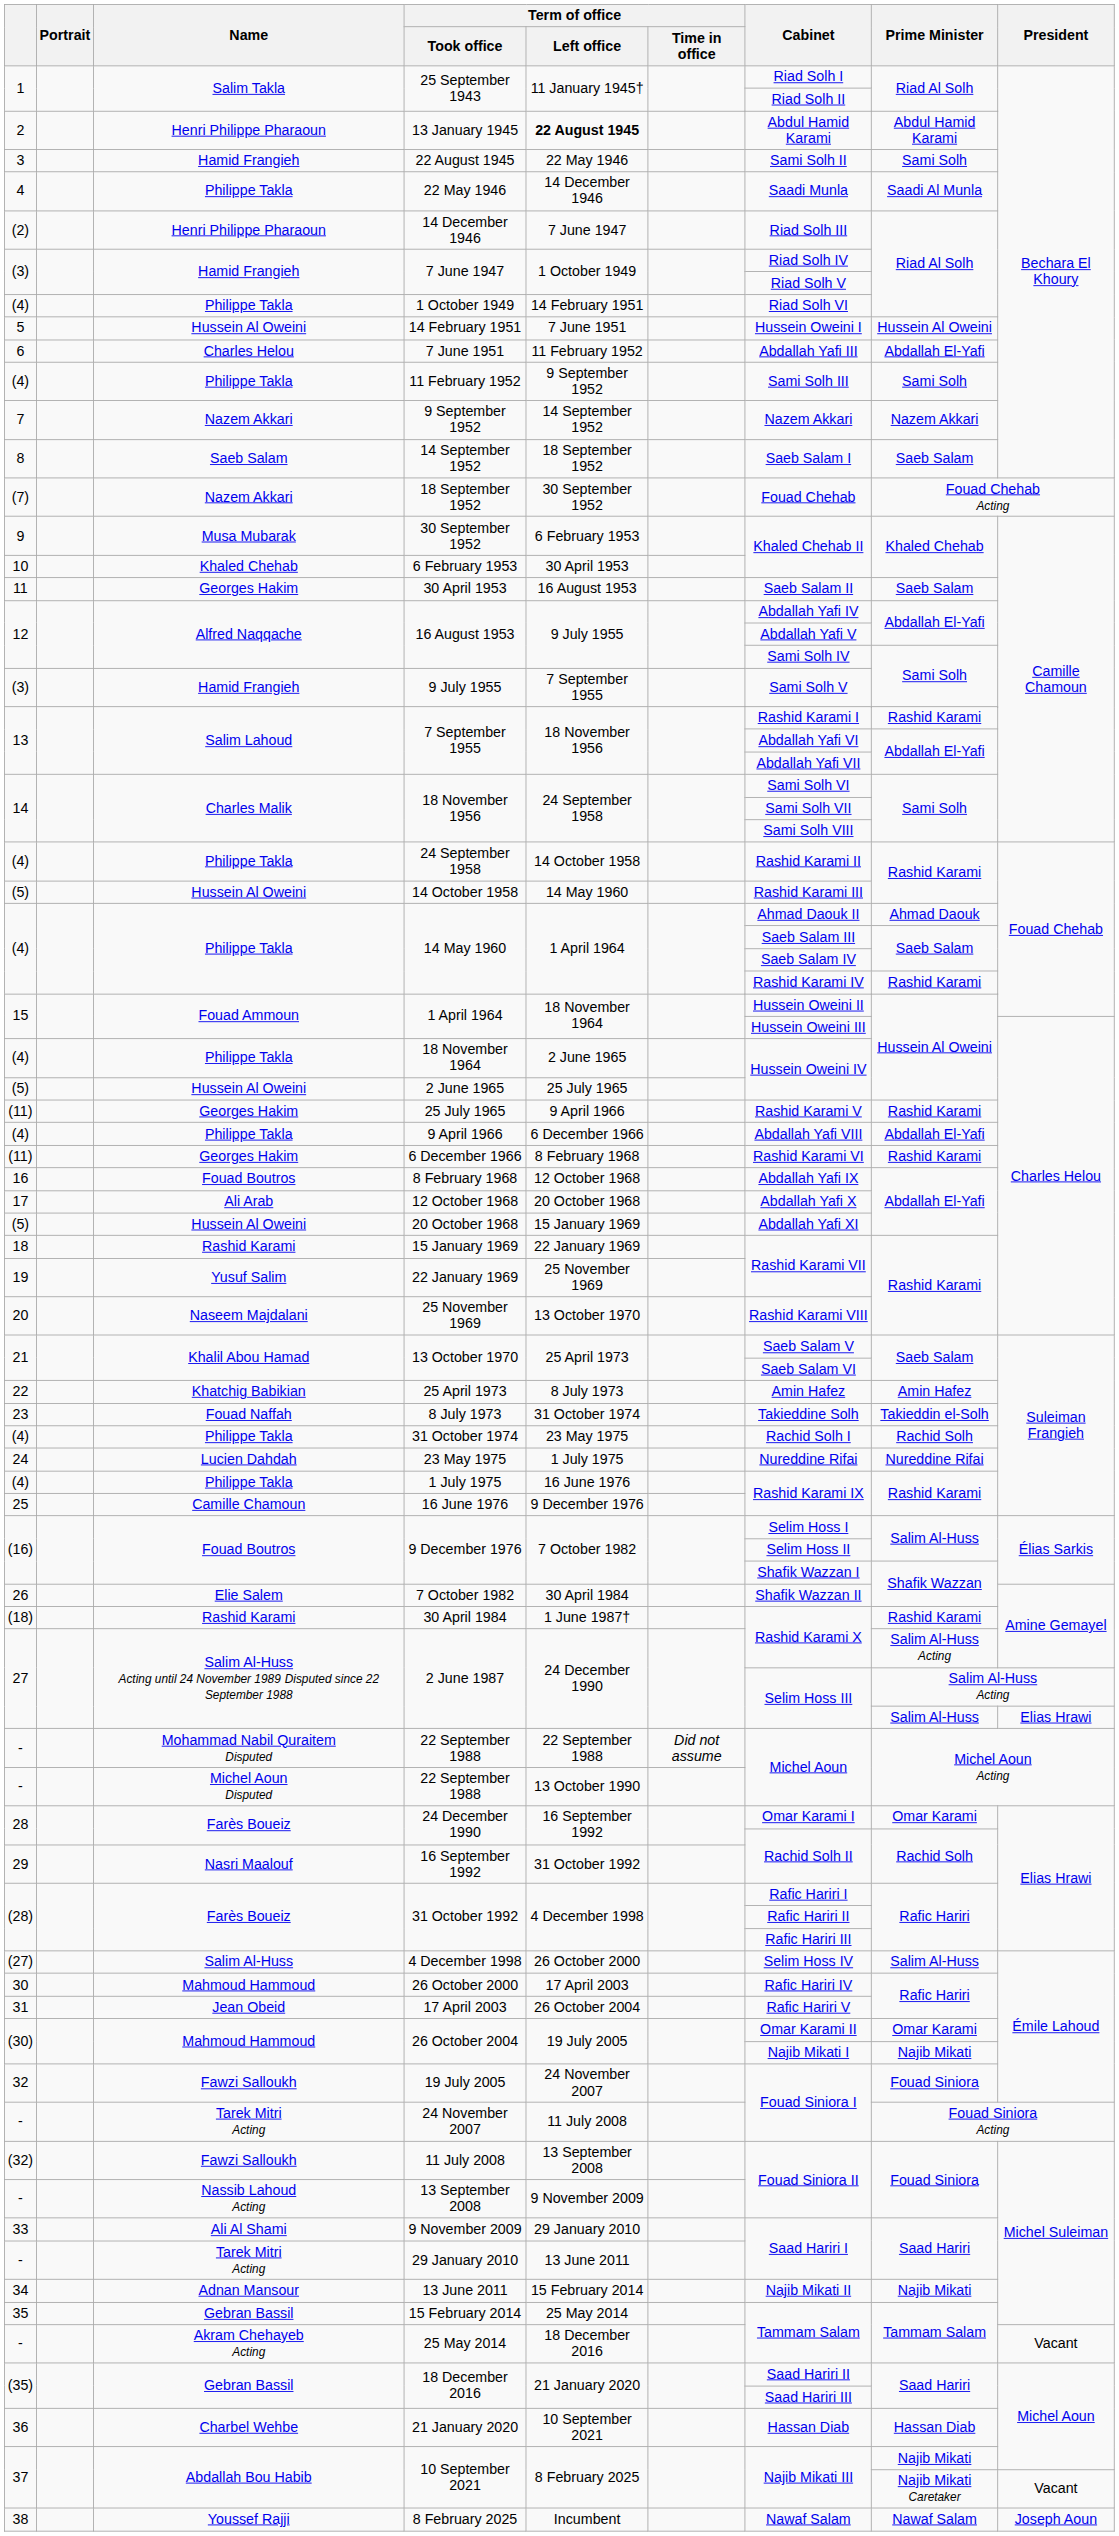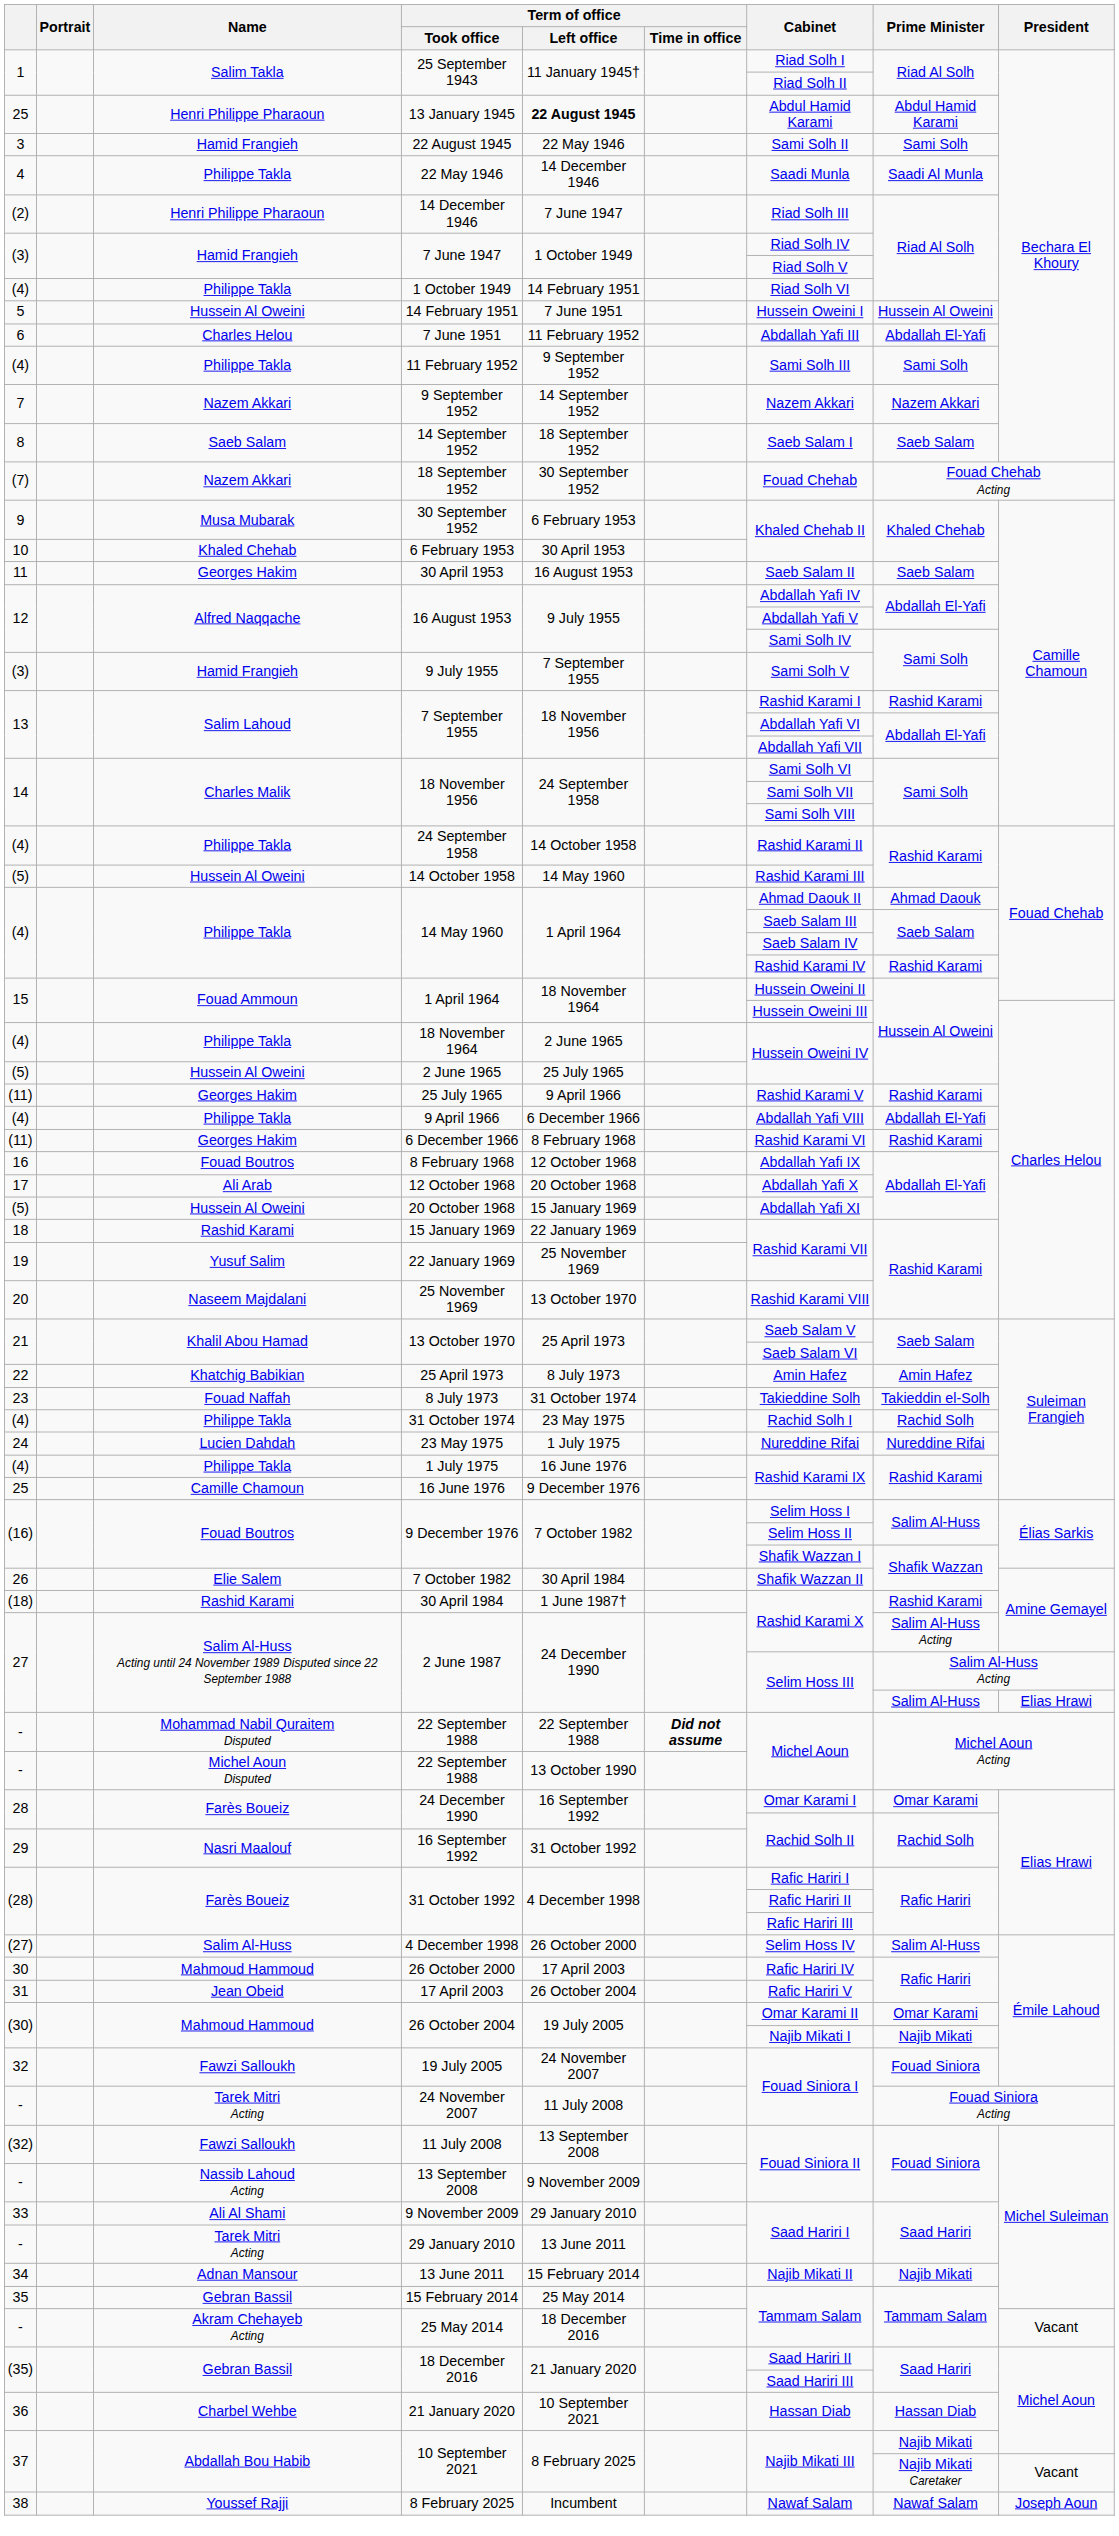(20, 130) 2 -> (20, 114) 25
(697, 1748) normal -> (696, 1732) bold
